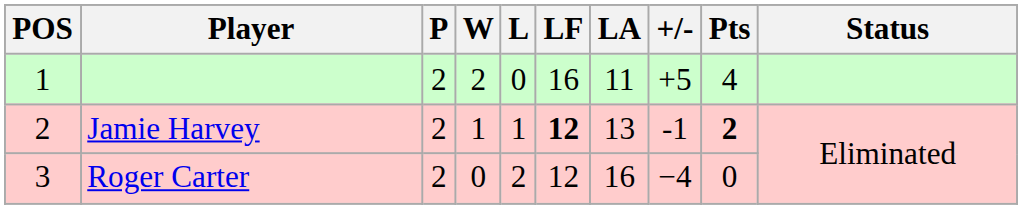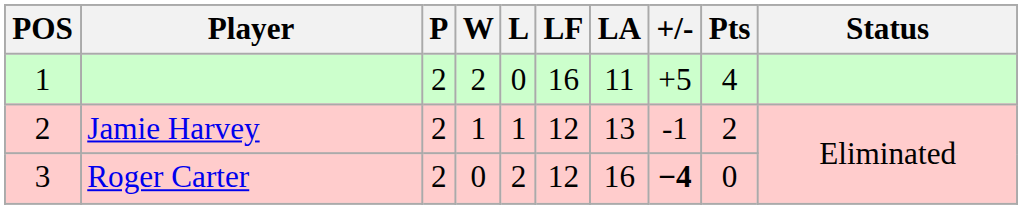(563, 128) bold -> (563, 128) normal
(730, 128) bold -> (730, 128) normal
(675, 177) normal -> (675, 177) bold
